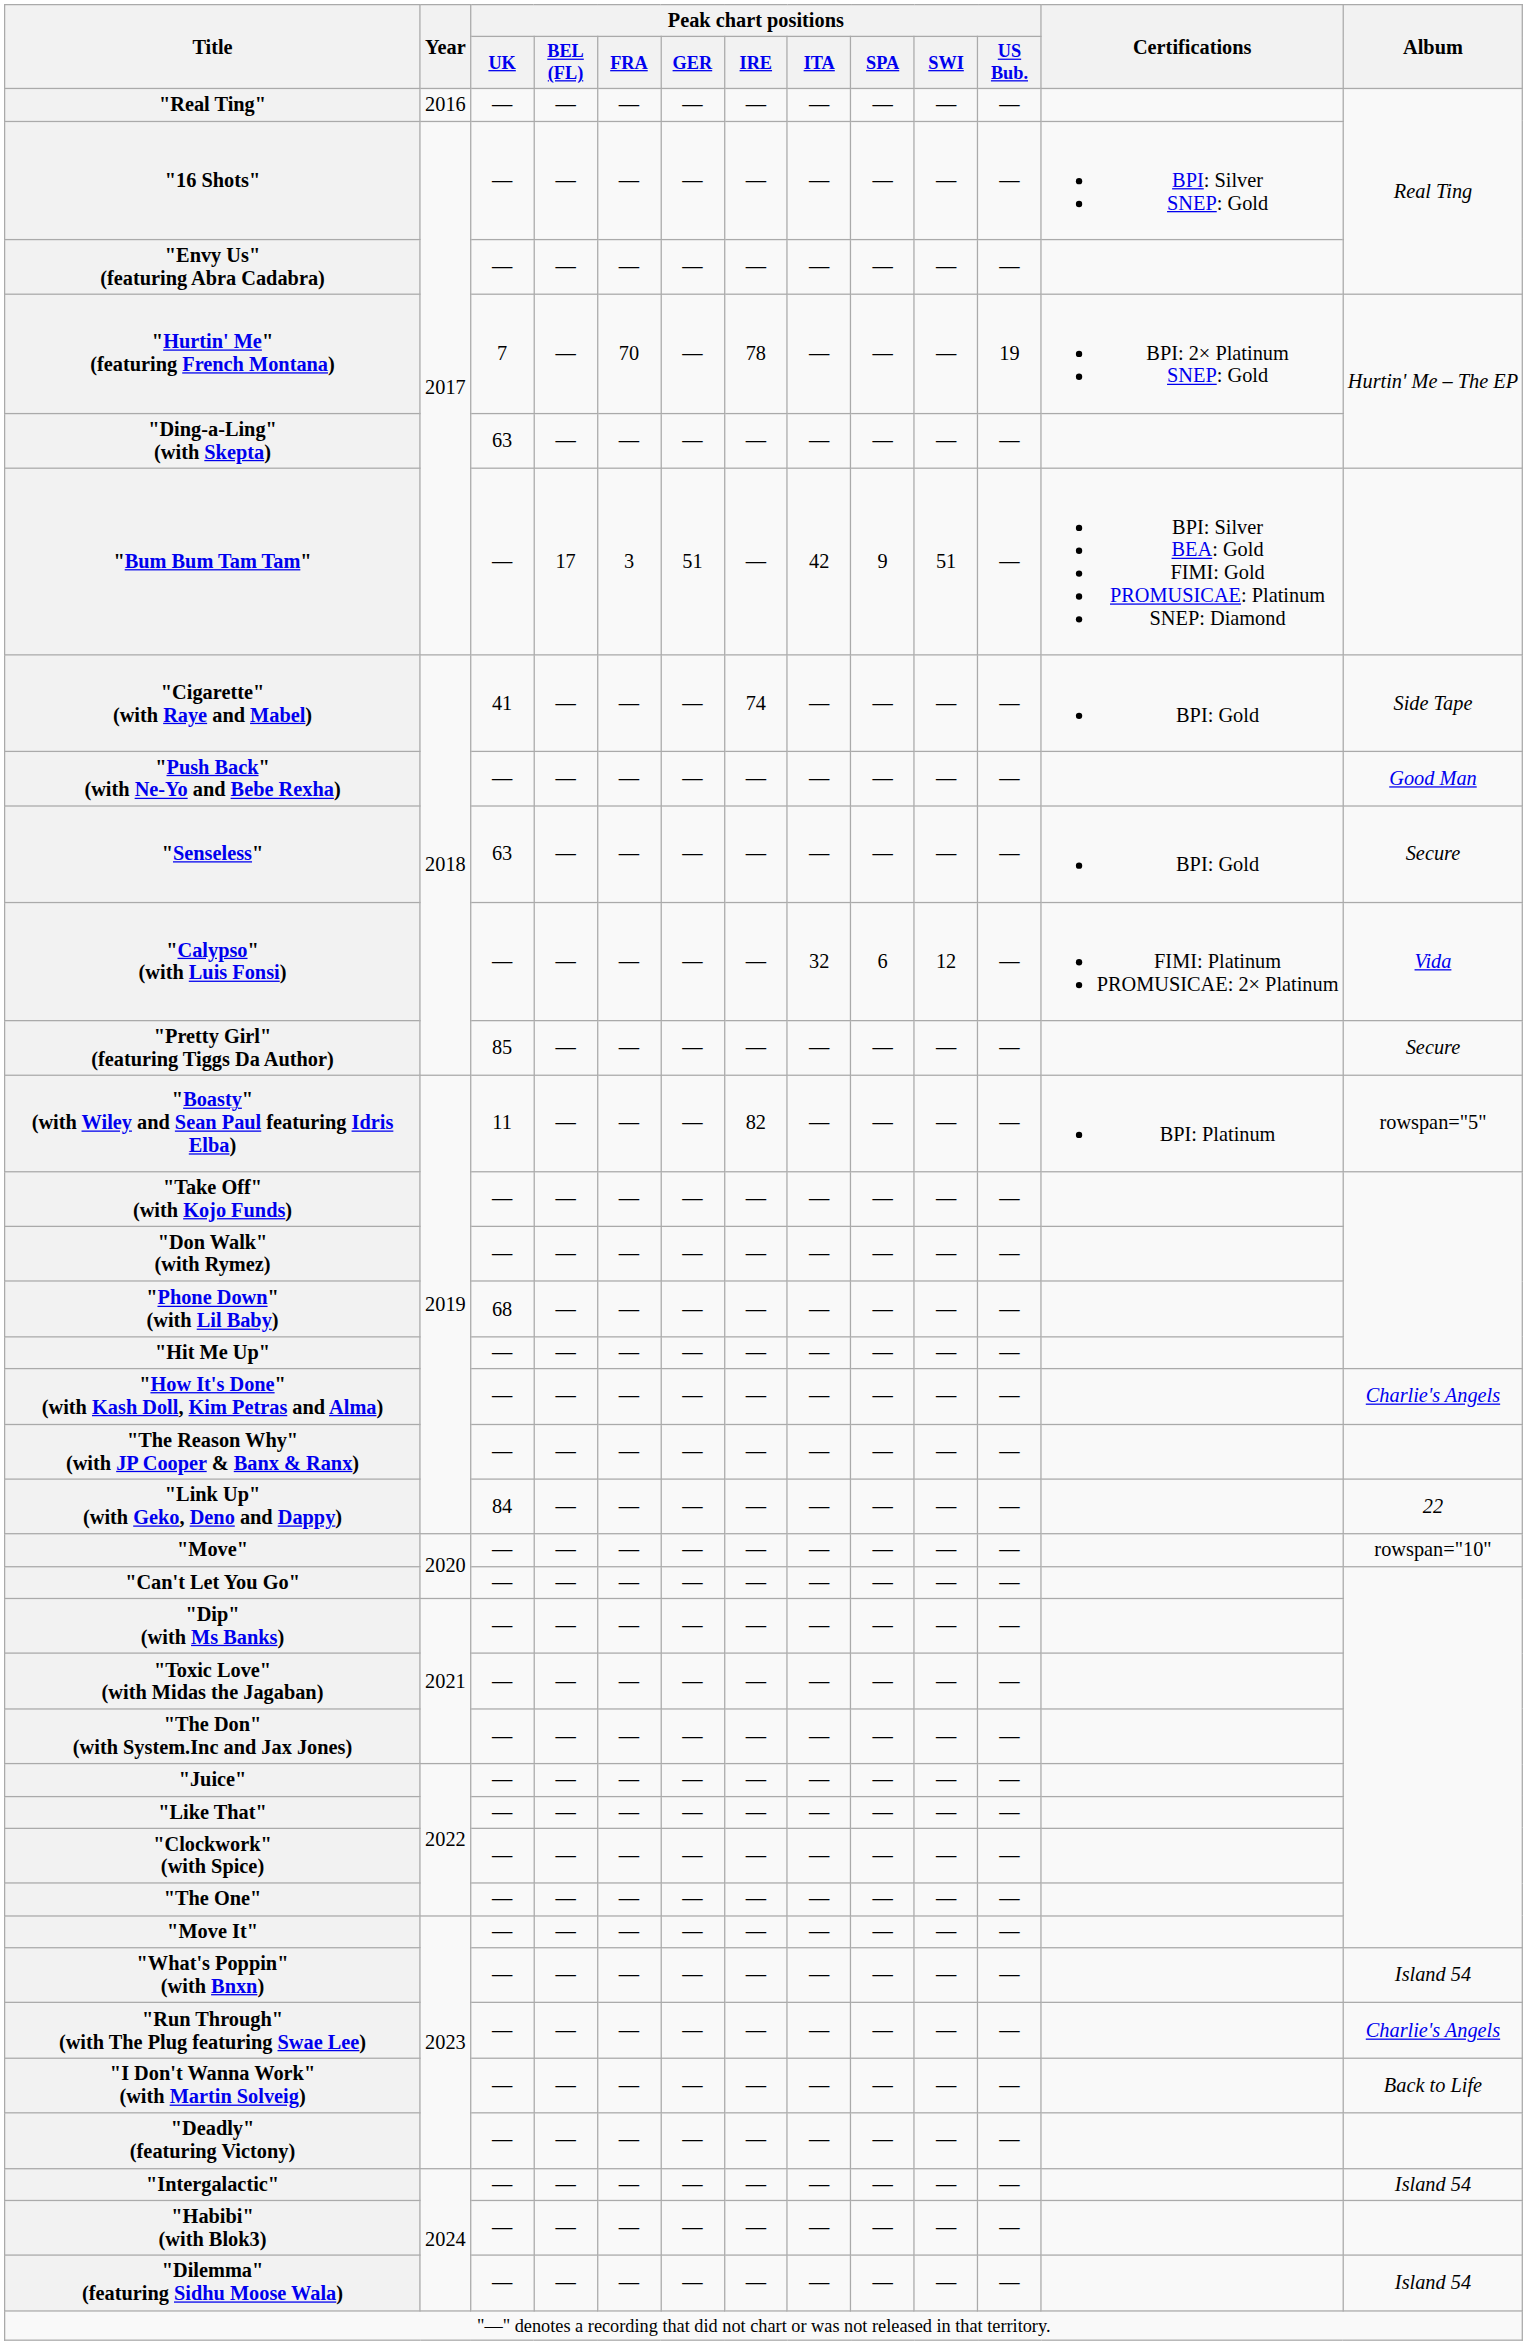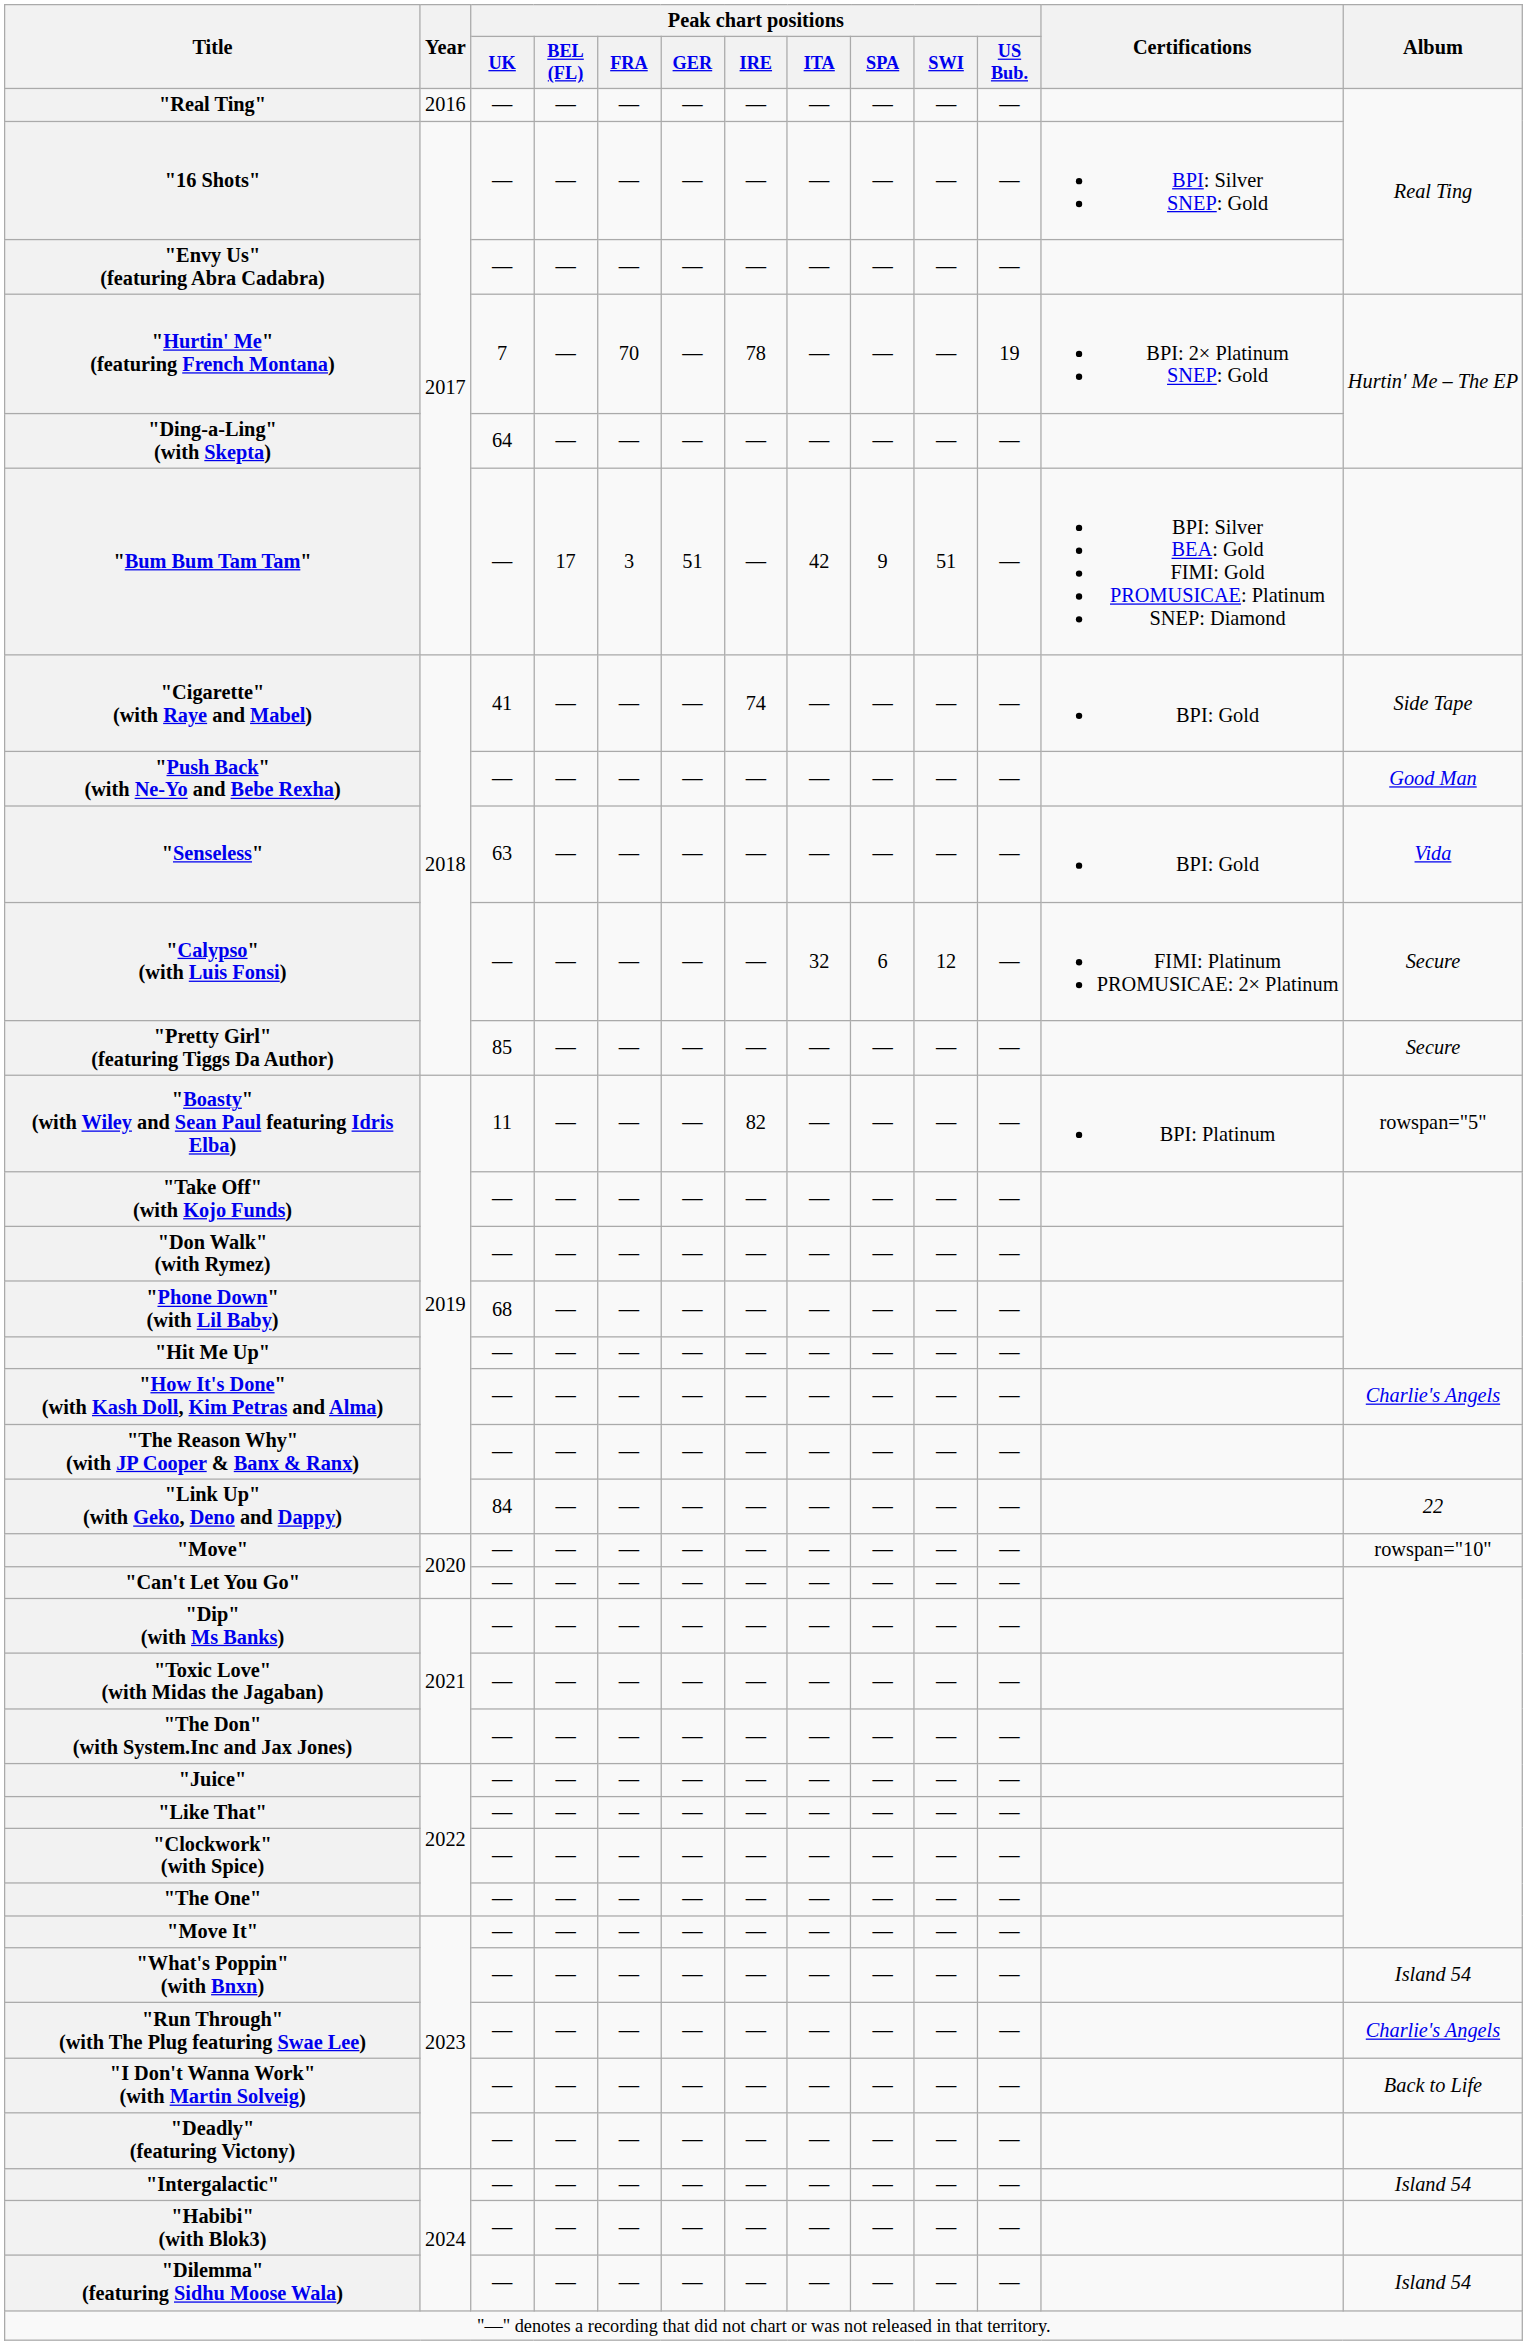(502, 440) 63 -> (502, 440) 64
(1433, 853) Secure -> (1433, 853) Vida
(1433, 961) Vida -> (1433, 961) Secure
